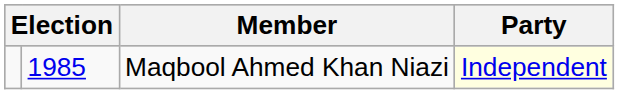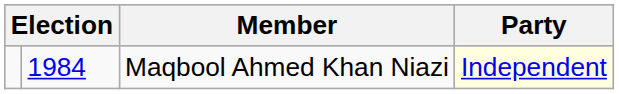(57, 66) 1985 -> (57, 66) 1984
